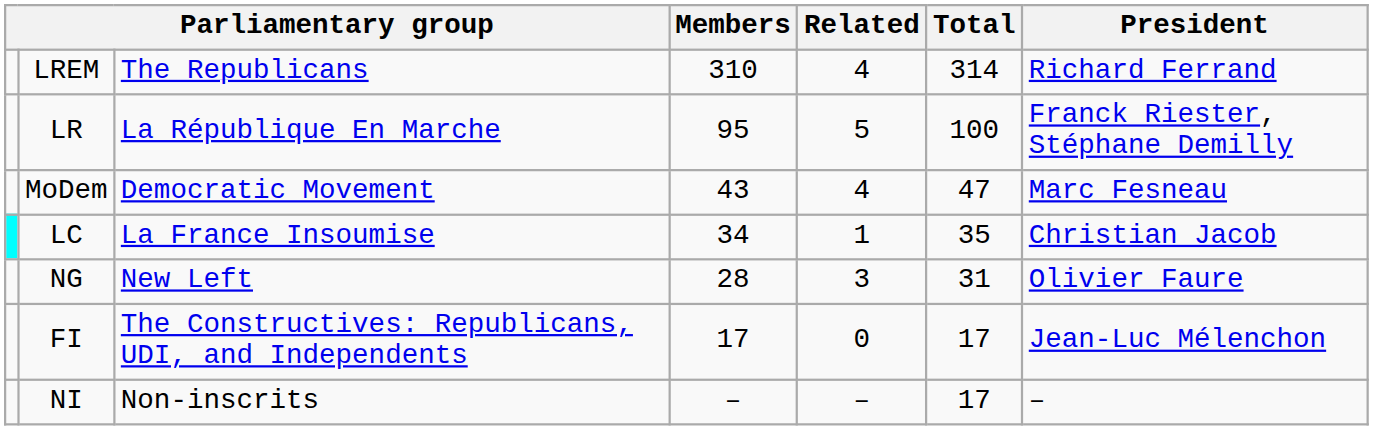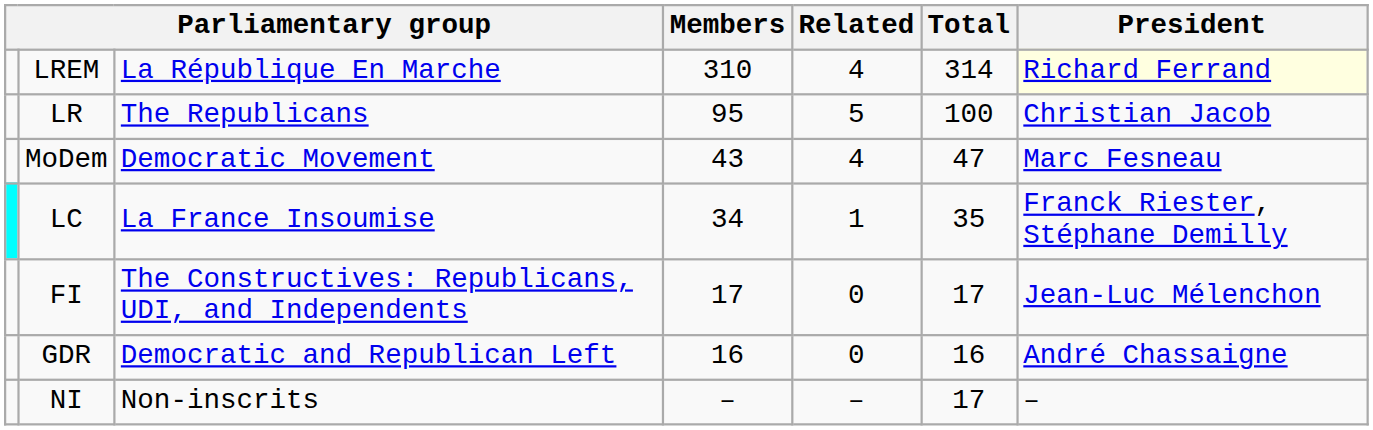(245, 72) The Republicans -> (311, 72) La République En Marche
(1153, 72) no background -> (1147, 72) lightyellow background
(311, 132) La République En Marche -> (245, 117) The Republicans
(1161, 132) Franck Riester, Stéphane Demilly -> (1147, 117) Christian Jacob
(1153, 237) Christian Jacob -> (1155, 221) Franck Riester, Stéphane Demilly
- row: (66, 281)
+ row: (66, 357)
